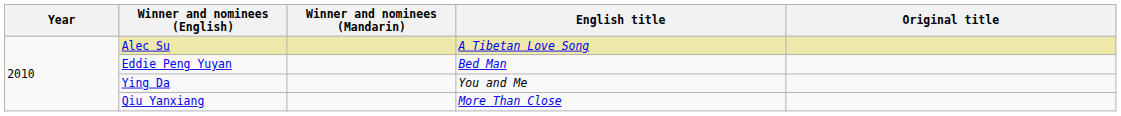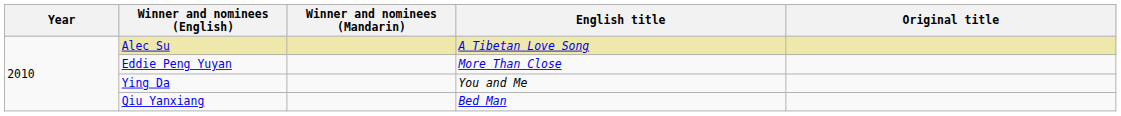(483, 64) Bed Man -> (510, 64) More Than Close
(510, 102) More Than Close -> (483, 102) Bed Man
